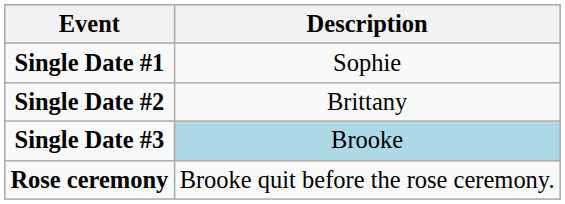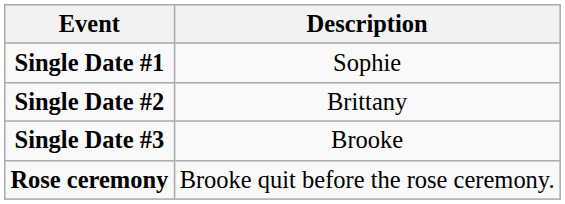(367, 140) lightblue background -> (367, 140) no background
